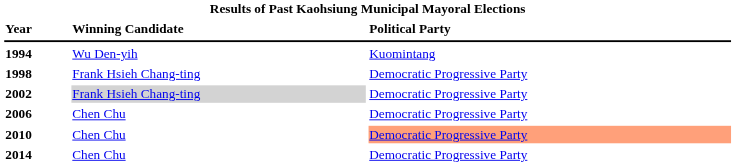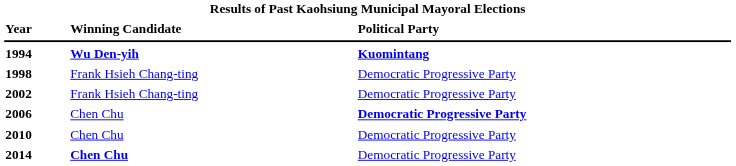(105, 54) normal -> (105, 54) bold
(402, 54) normal -> (393, 54) bold
(136, 94) lightgrey background -> (134, 94) no background
(448, 114) normal -> (442, 114) bold
(448, 134) lightsalmon background -> (437, 134) no background
(99, 155) normal -> (99, 155) bold
